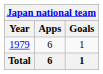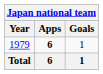(50, 45) normal -> (50, 45) bold
